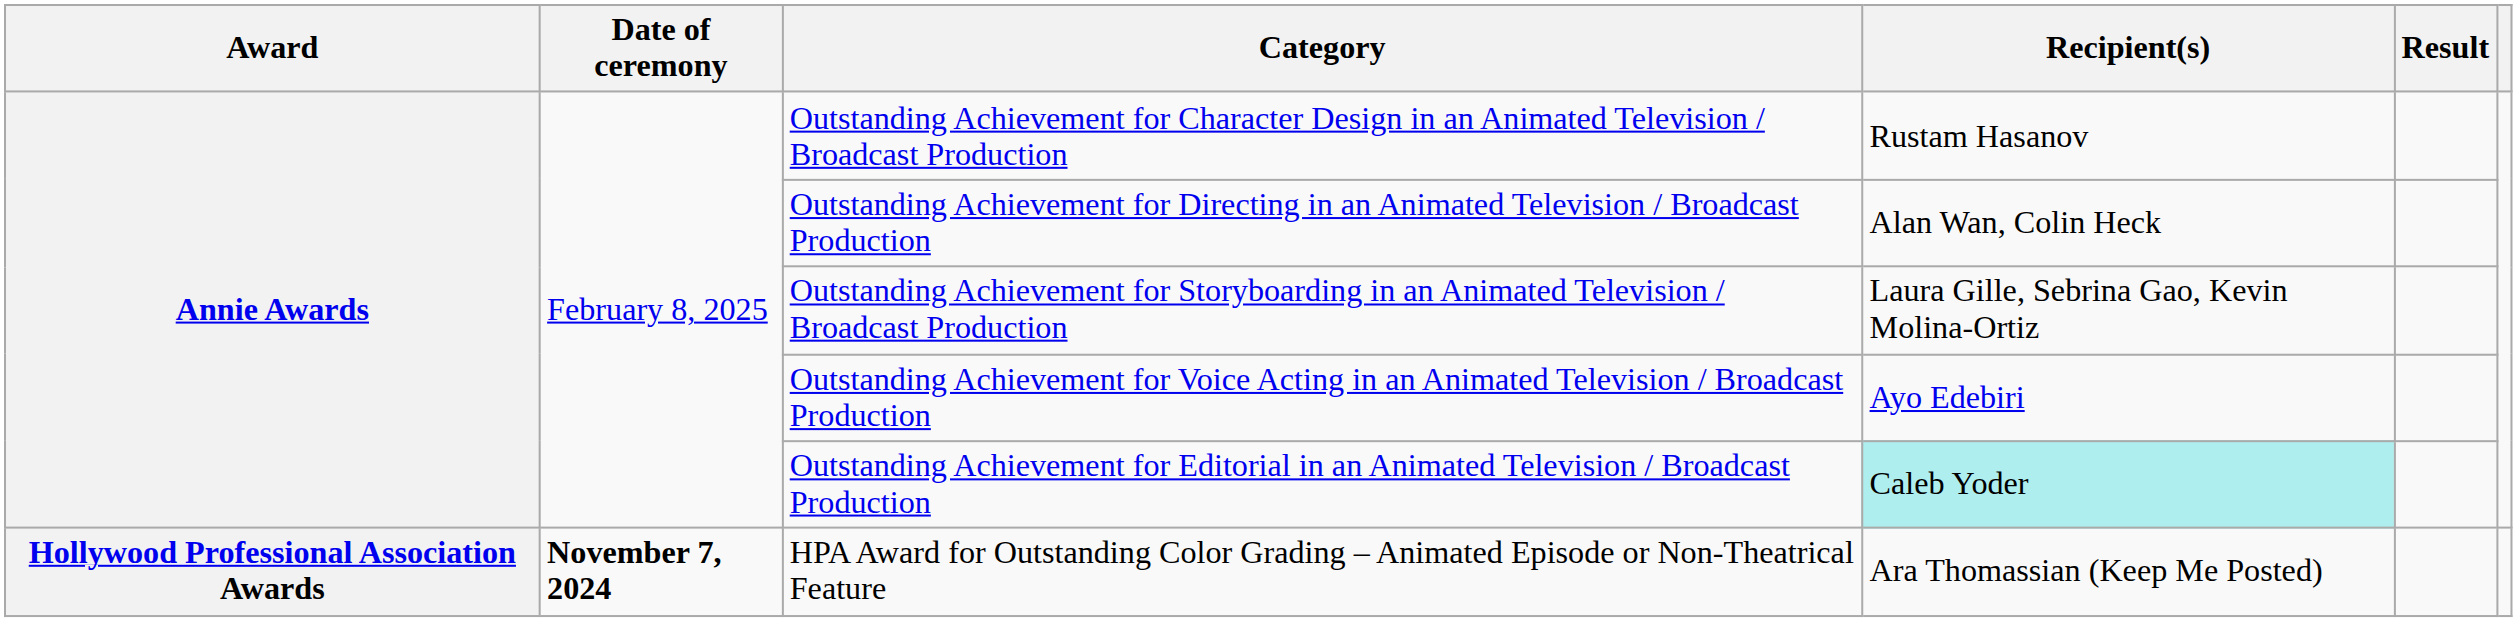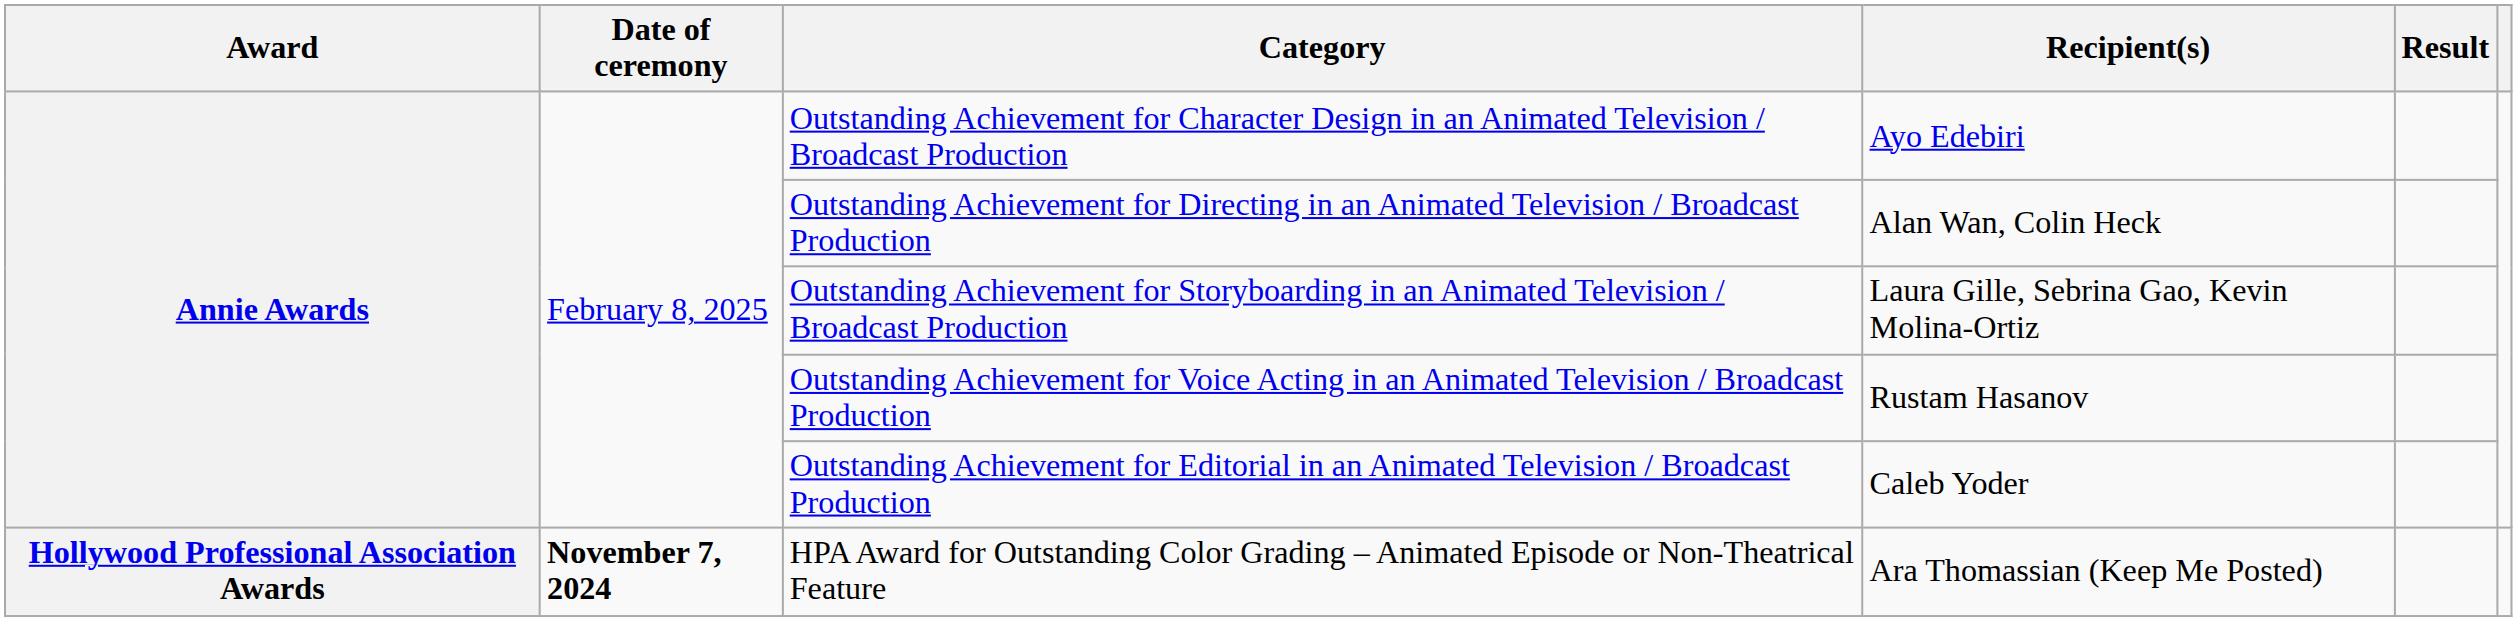(1979, 135) Rustam Hasanov -> (1947, 135) Ayo Edebiri
(1947, 396) Ayo Edebiri -> (1979, 396) Rustam Hasanov
(1949, 484) paleturquoise background -> (1949, 484) no background
